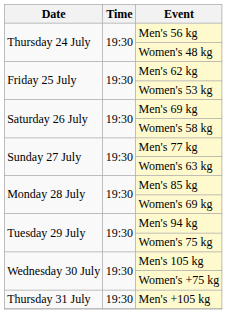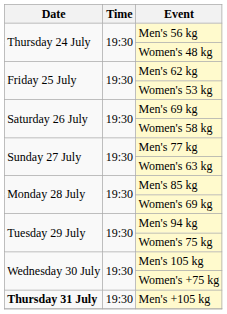(49, 299) normal -> (52, 299) bold
